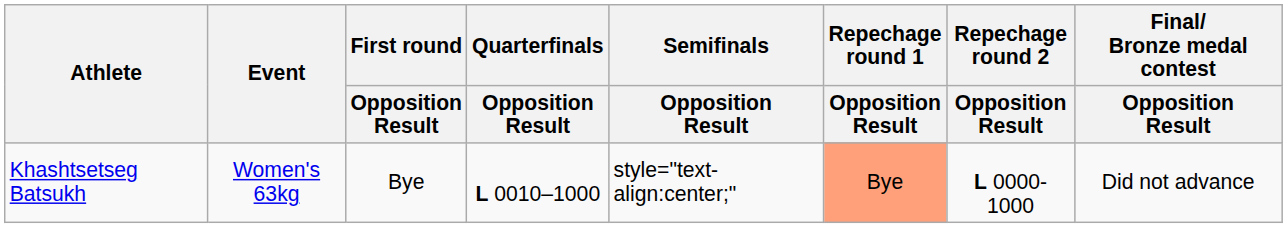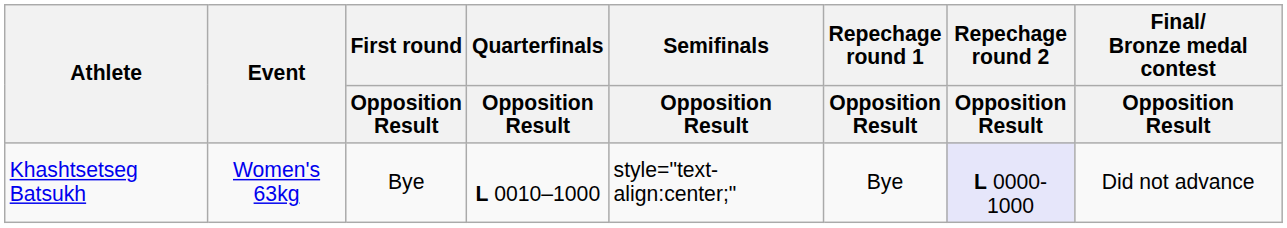(885, 183) lightsalmon background -> (885, 183) no background
(1011, 195) no background -> (1011, 195) lavender background
